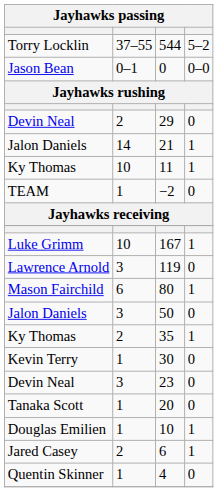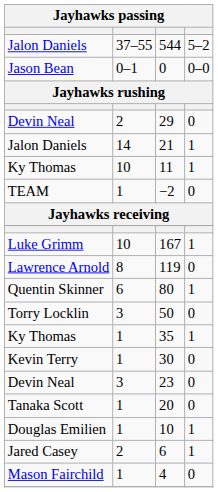(48, 45) Torry Locklin -> (47, 45) Jalon Daniels
(120, 267) 3 -> (120, 267) 8
(56, 290) Mason Fairchild -> (56, 290) Quentin Skinner
(47, 313) Jalon Daniels -> (48, 313) Torry Locklin
(120, 336) 2 -> (120, 336) 1
(56, 474) Quentin Skinner -> (56, 474) Mason Fairchild
